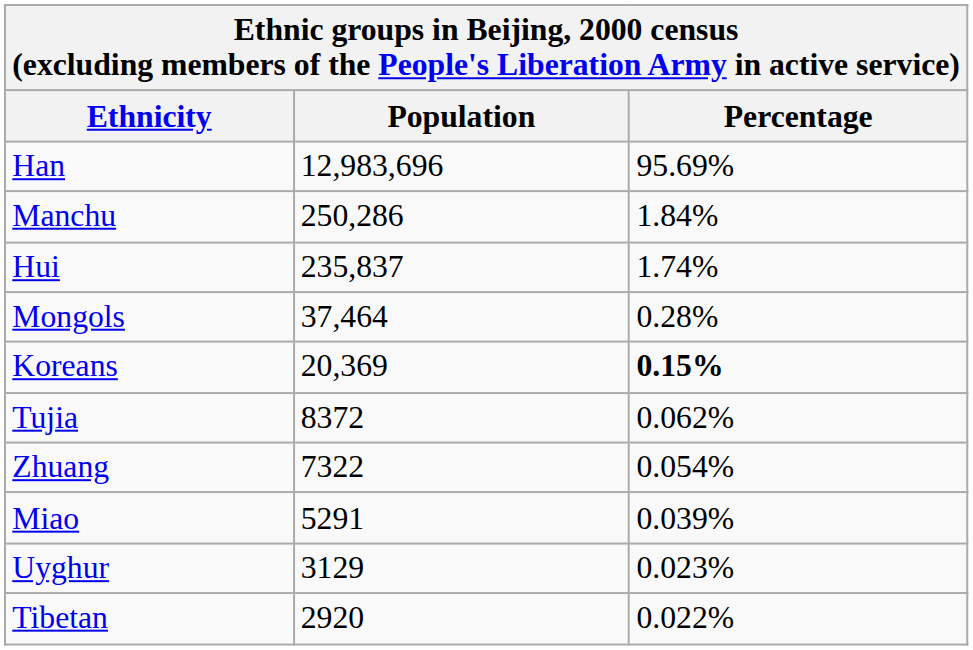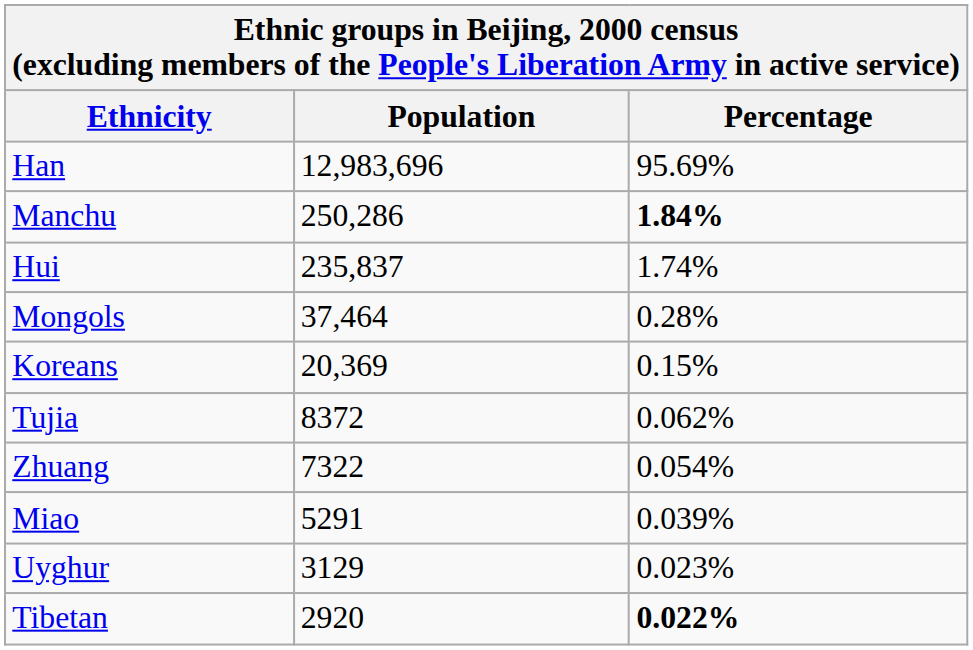(677, 215) normal -> (680, 215) bold
(680, 366) bold -> (677, 366) normal
(685, 617) normal -> (688, 617) bold
